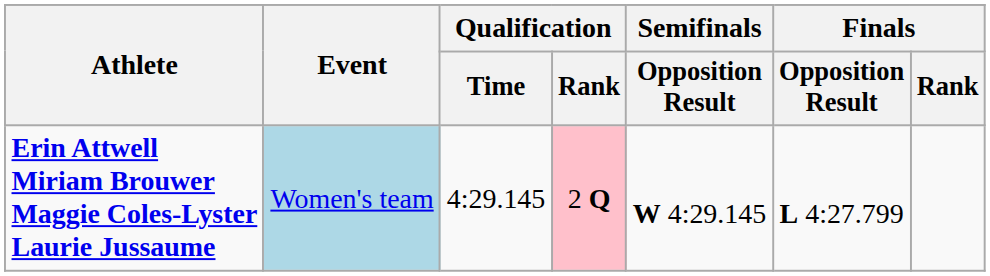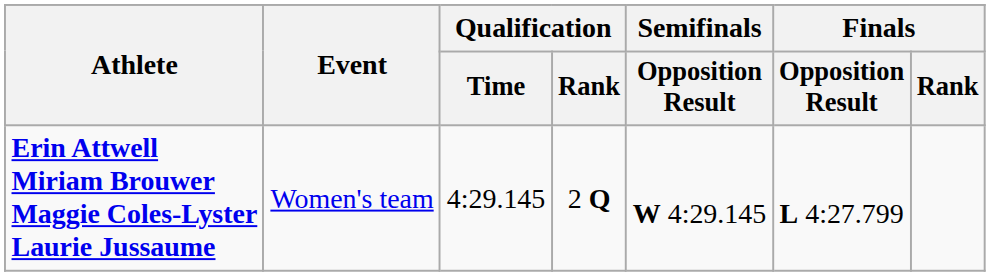(352, 198) lightblue background -> (352, 198) no background
(589, 198) pink background -> (589, 198) no background
